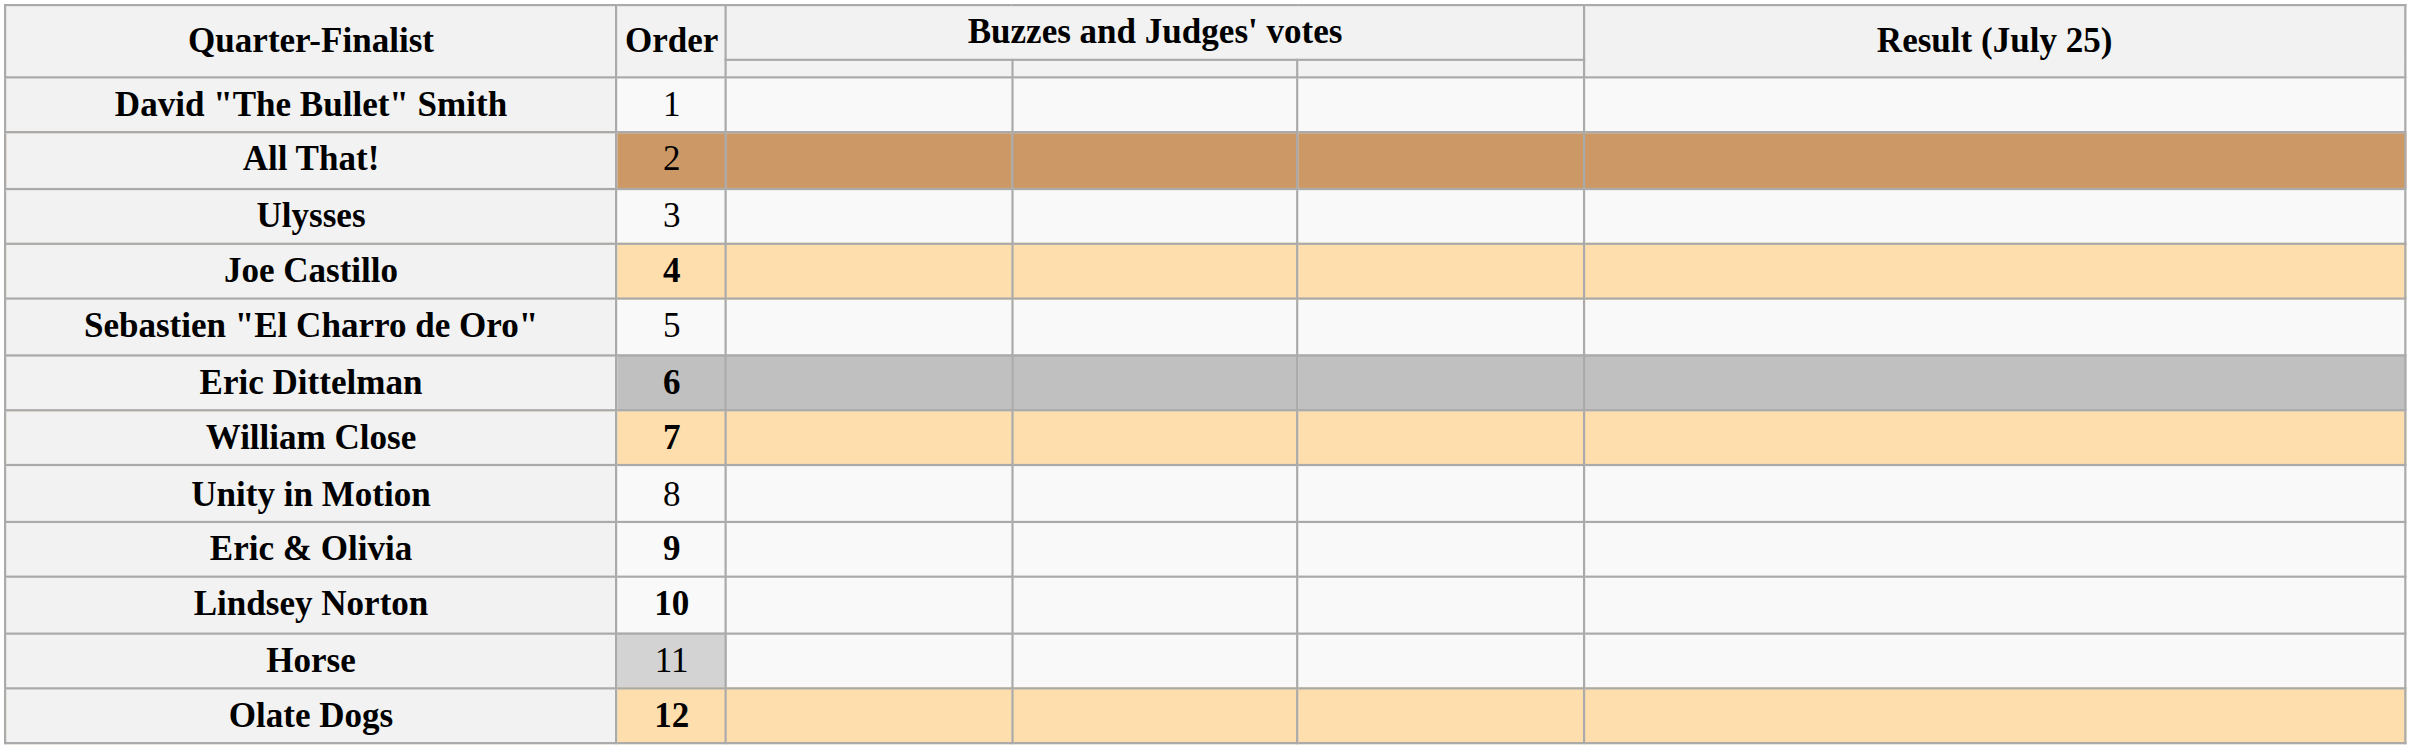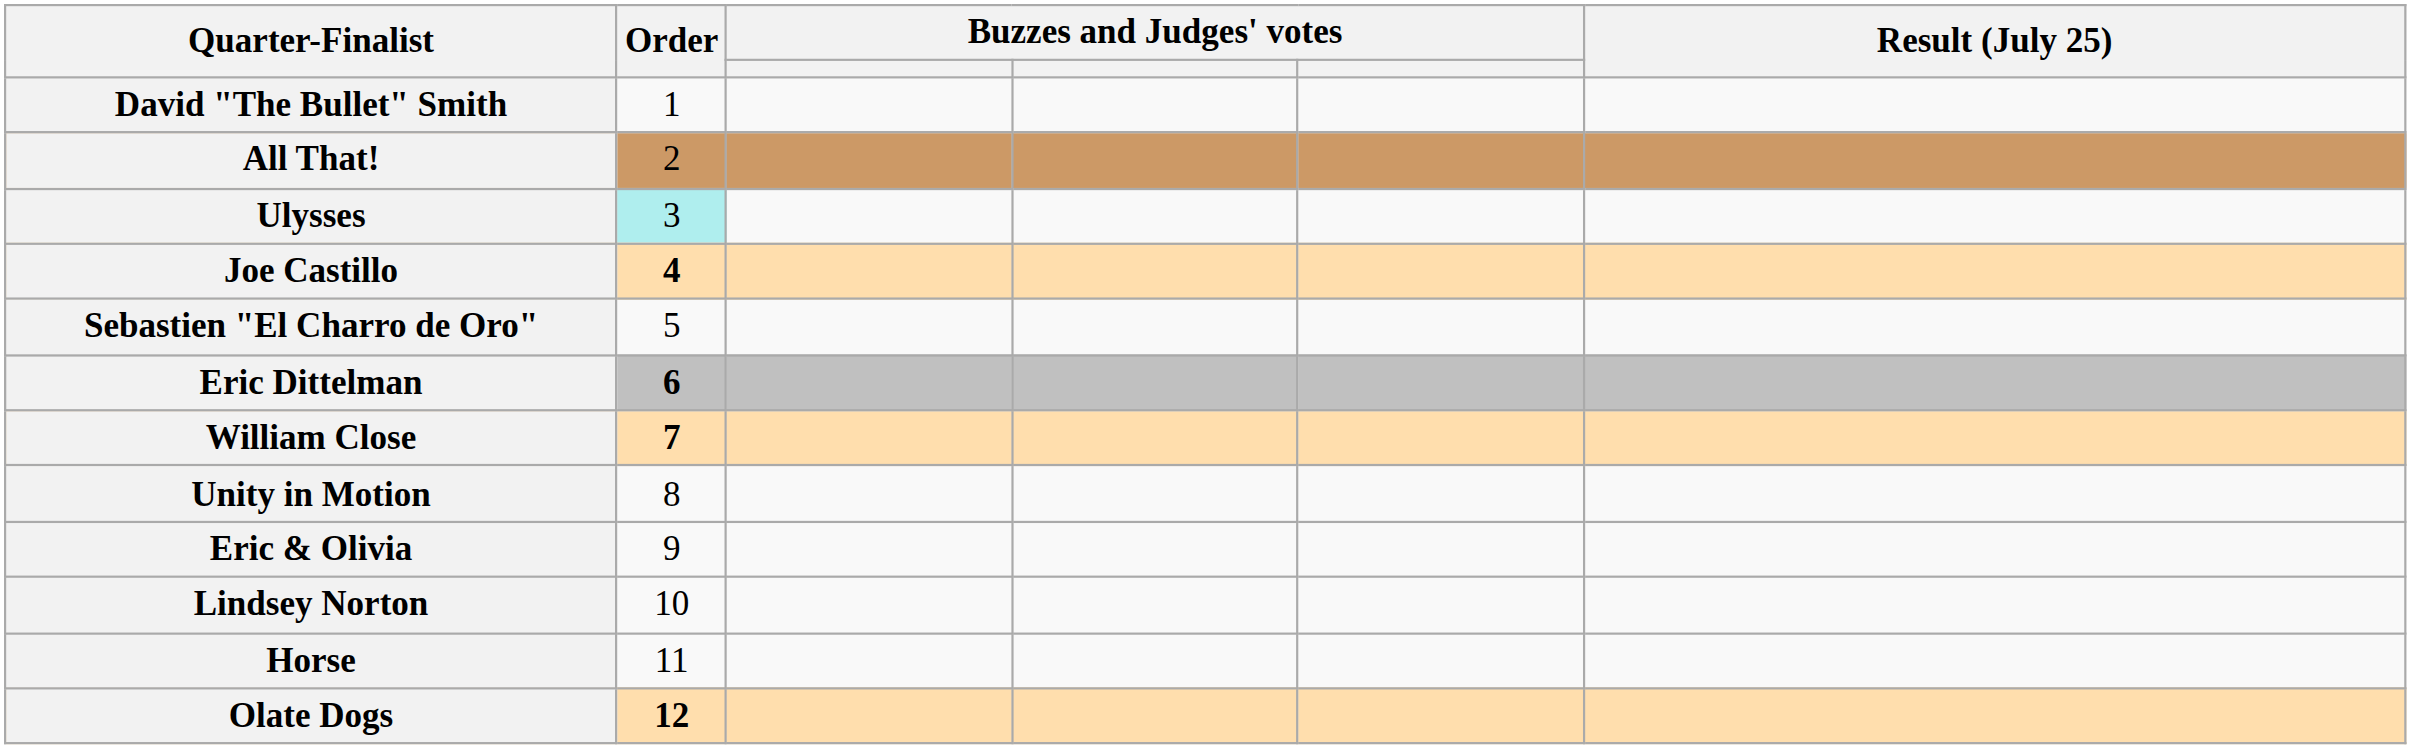(672, 215) no background -> (672, 215) paleturquoise background
(672, 548) bold -> (672, 548) normal
(672, 604) bold -> (672, 604) normal
(672, 659) lightgrey background -> (672, 659) no background
